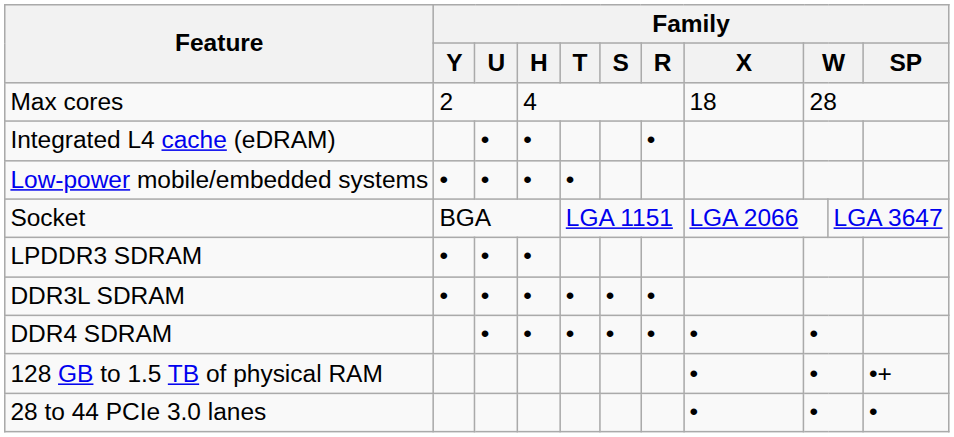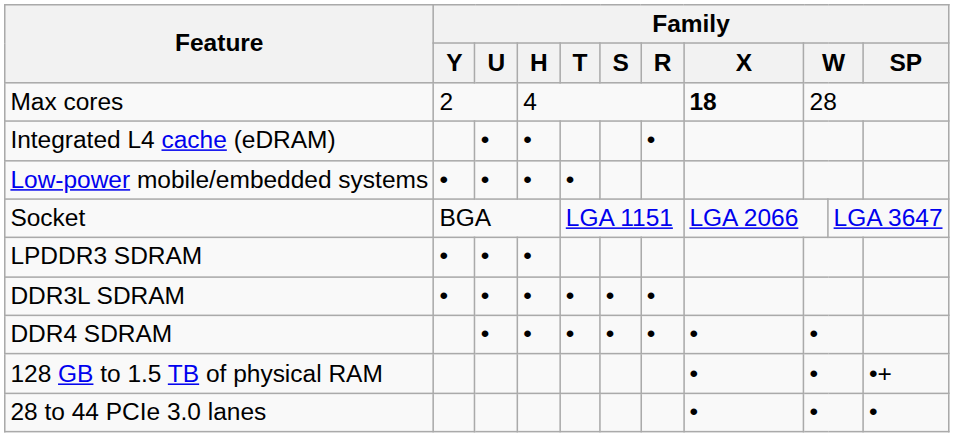(703, 101) normal -> (703, 101) bold
